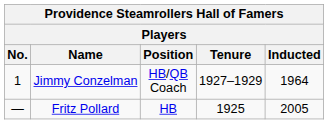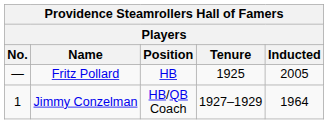rows swapped: (85, 81) <-> (85, 108)
